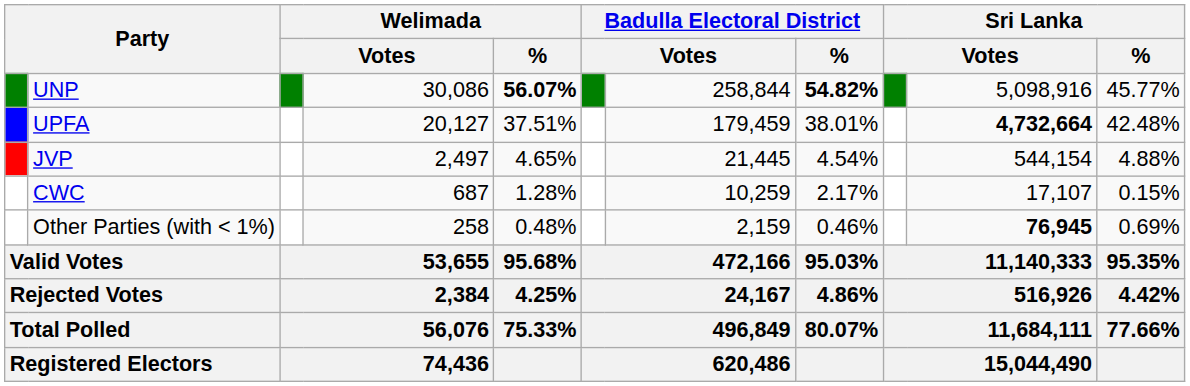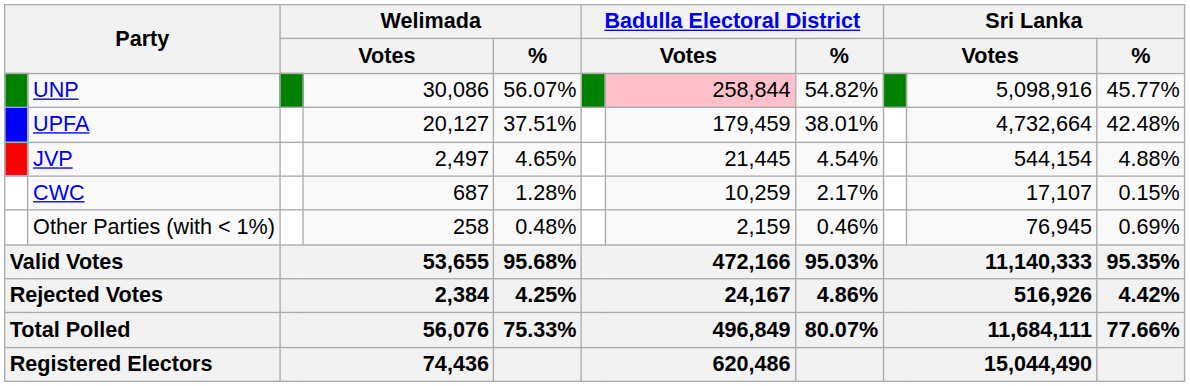(540, 90) bold -> (540, 90) normal
(751, 90) no background -> (751, 90) pink background
(841, 90) bold -> (841, 90) normal
(1044, 124) bold -> (1044, 124) normal
(1059, 227) bold -> (1059, 227) normal
